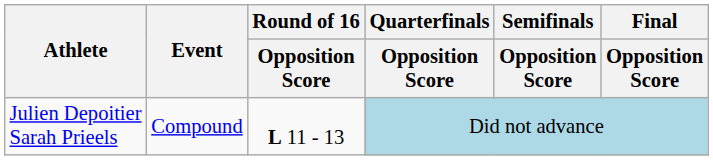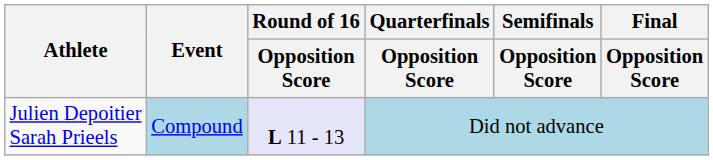(197, 126) no background -> (197, 126) lightblue background
(306, 138) no background -> (306, 138) lavender background
